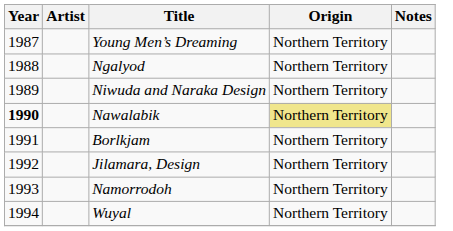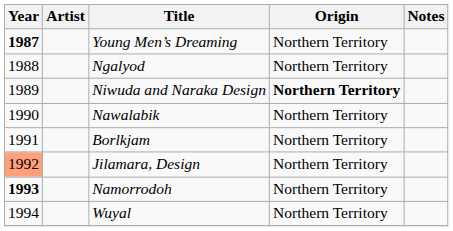(24, 41) normal -> (24, 41) bold
(330, 90) normal -> (337, 90) bold
(24, 115) bold -> (24, 115) normal
(330, 115) khaki background -> (330, 115) no background
(24, 164) no background -> (24, 164) lightsalmon background
(24, 189) normal -> (24, 189) bold
